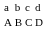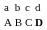(39, 22) normal -> (39, 22) bold
